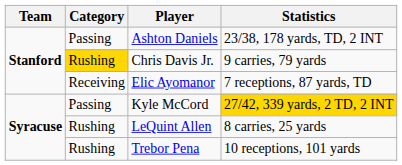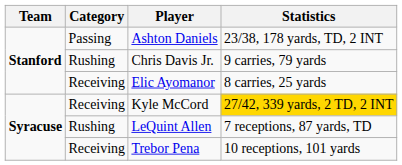(92, 60) gold background -> (92, 60) no background
(298, 82) 7 receptions, 87 yards, TD -> (275, 82) 8 carries, 25 yards
(90, 104) Passing -> (97, 104) Receiving
(275, 126) 8 carries, 25 yards -> (298, 126) 7 receptions, 87 yards, TD
(92, 148) Rushing -> (97, 148) Receiving
